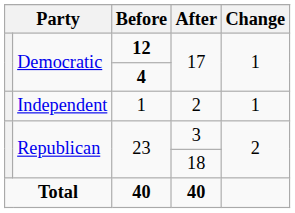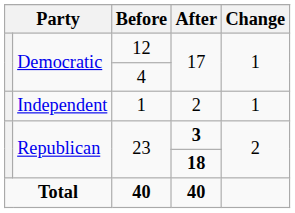(141, 47) bold -> (141, 47) normal
(141, 76) bold -> (141, 76) normal
(196, 134) normal -> (196, 134) bold
(196, 163) normal -> (196, 163) bold
